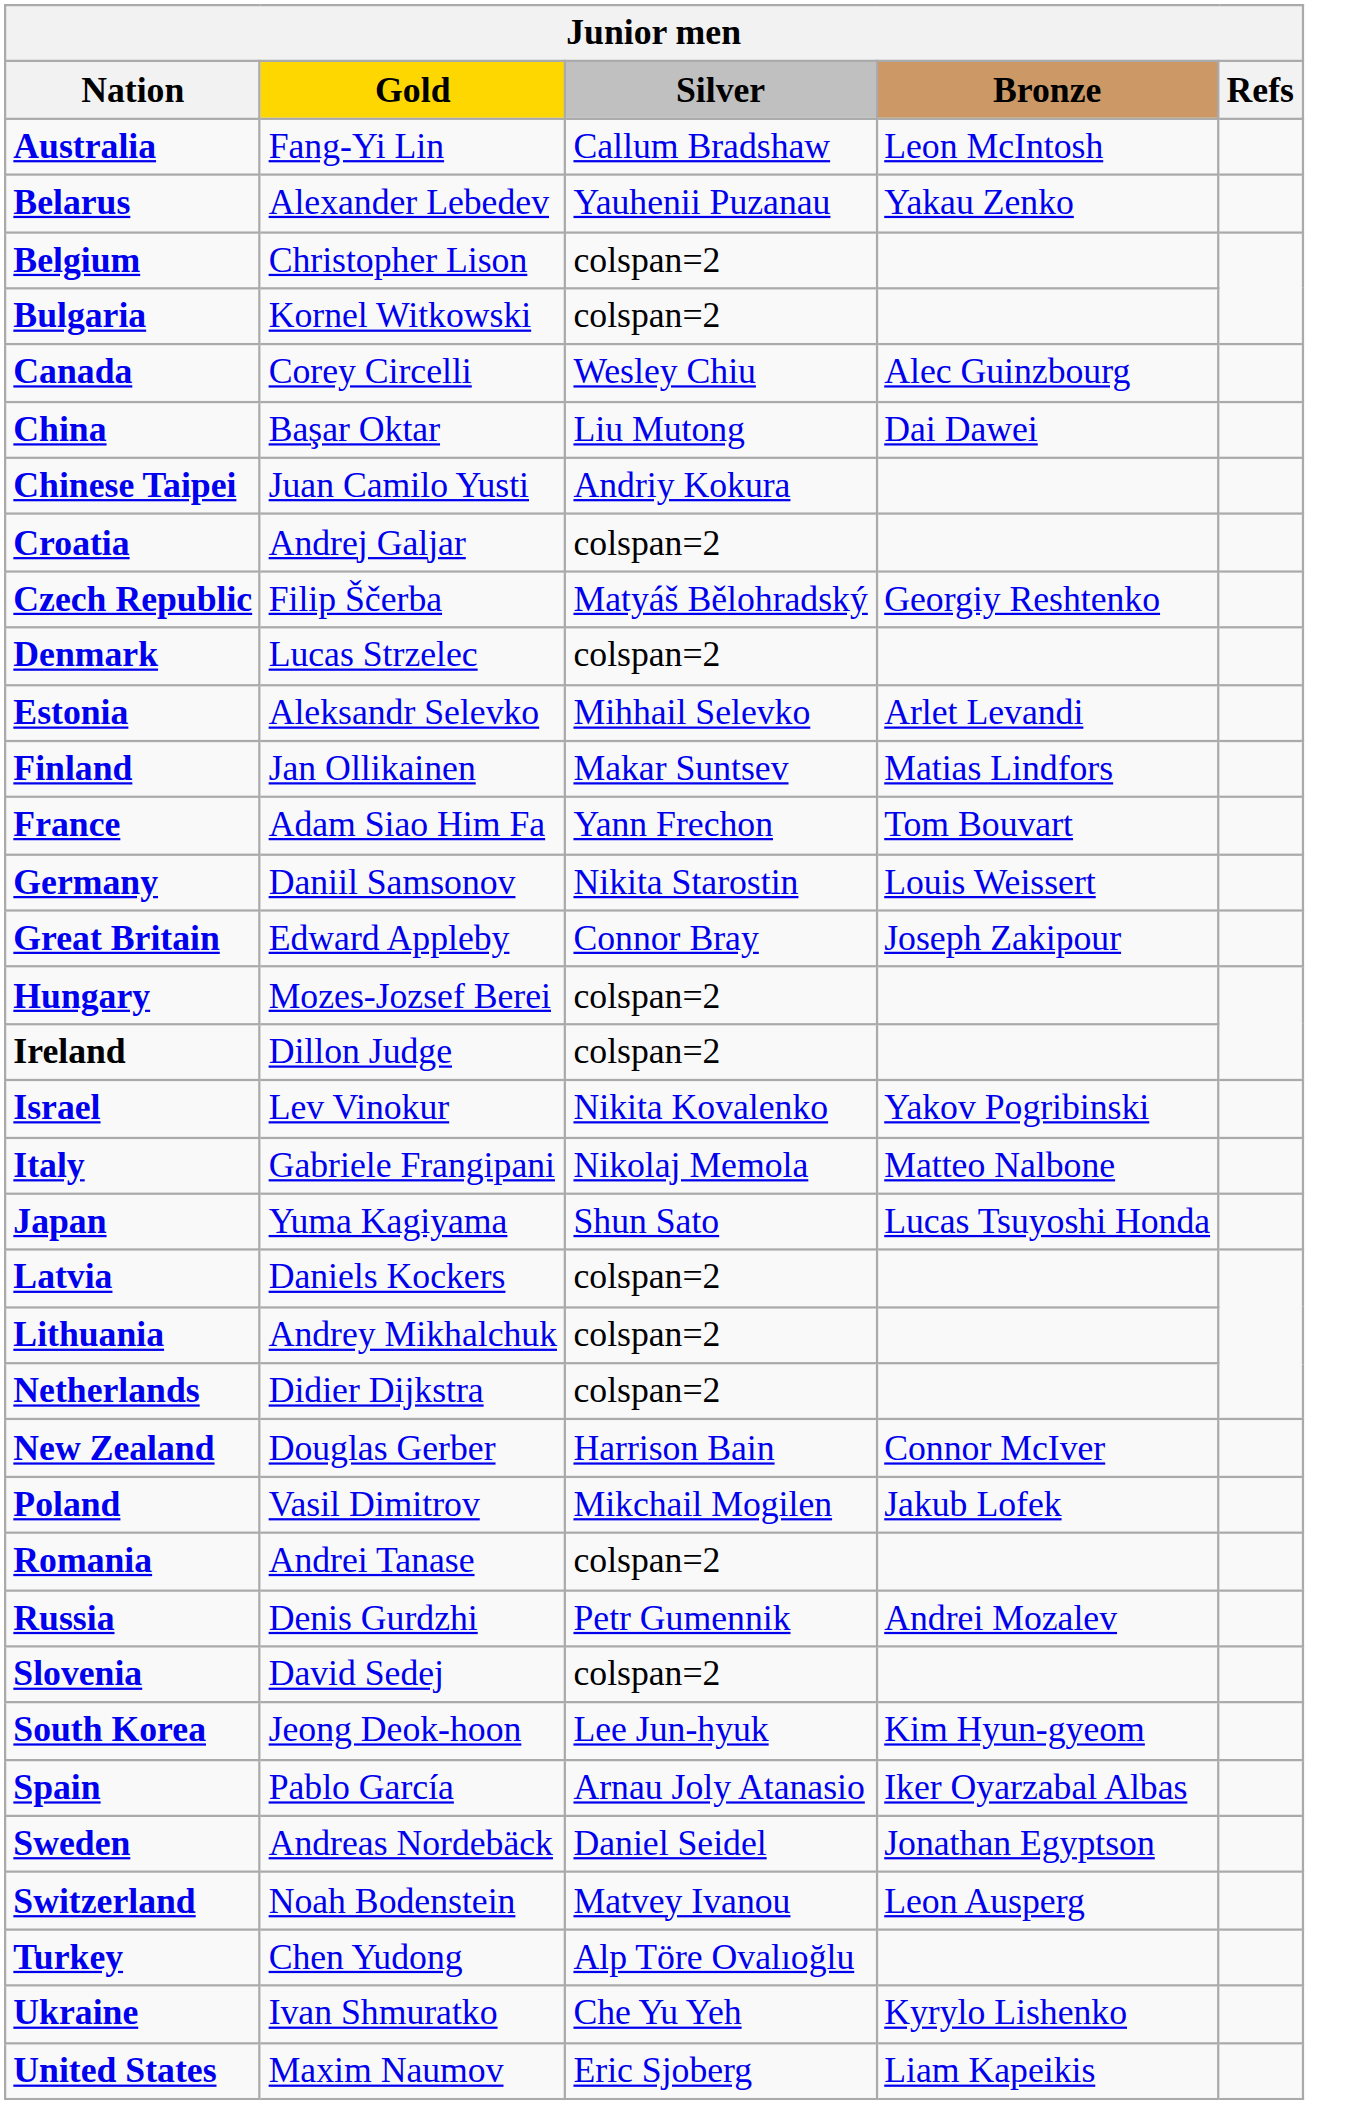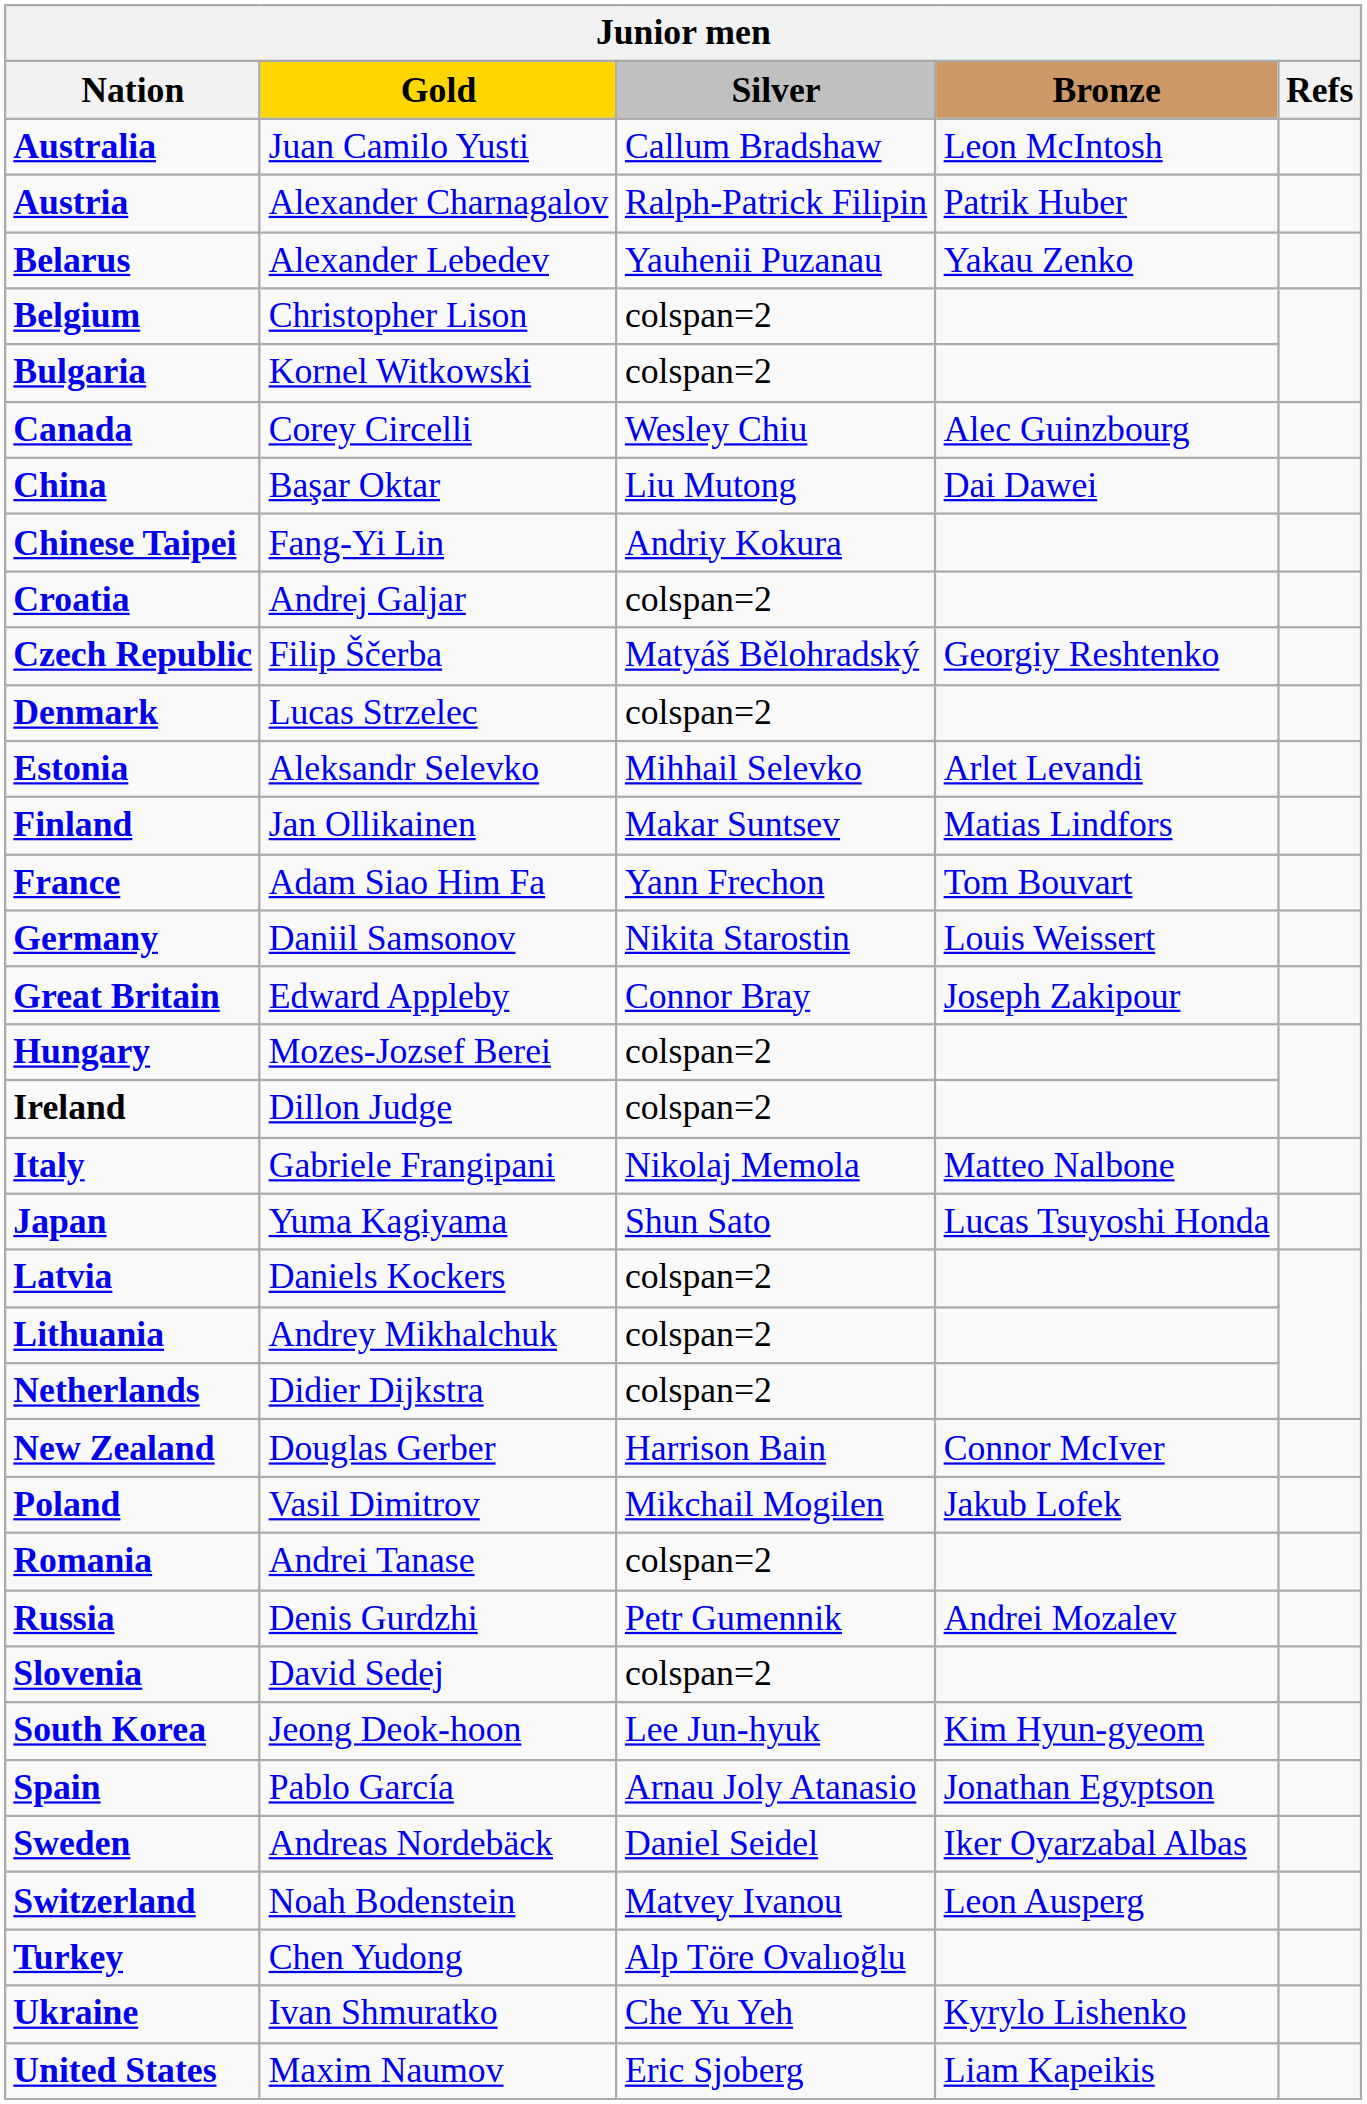(356, 145) Fang-Yi Lin -> (399, 145) Juan Camilo Yusti
+ row: (71, 202)
(399, 485) Juan Camilo Yusti -> (356, 542) Fang-Yi Lin
- row: (57, 1107)
(1036, 1786) Iker Oyarzabal Albas -> (1079, 1786) Jonathan Egyptson
(1020, 1843) Jonathan Egyptson -> (1095, 1843) Iker Oyarzabal Albas
